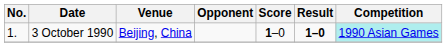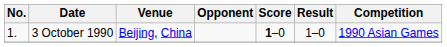(315, 32) bold -> (315, 32) normal
(389, 32) paleturquoise background -> (389, 32) no background
